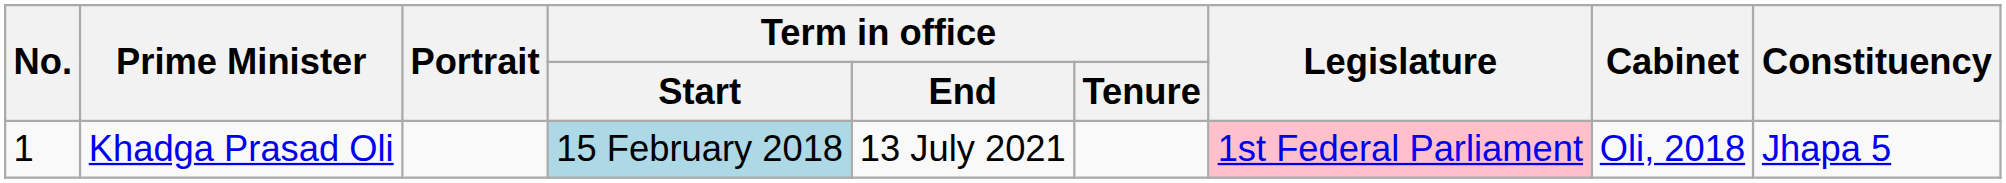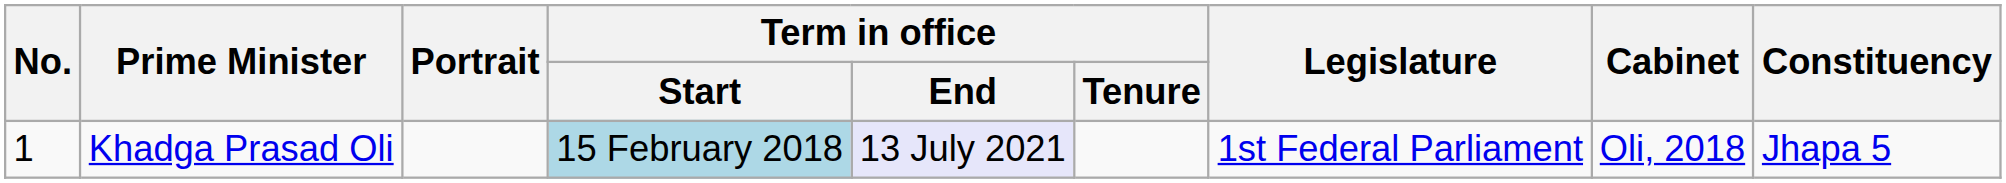(963, 148) no background -> (963, 148) lavender background
(1400, 148) pink background -> (1400, 148) no background
